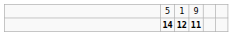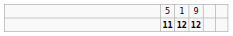(168, 25) 14 -> (168, 25) 11
(196, 25) 11 -> (196, 25) 12
